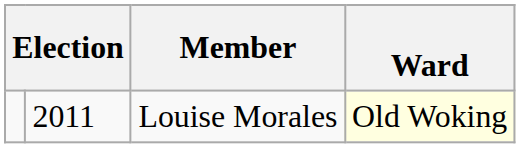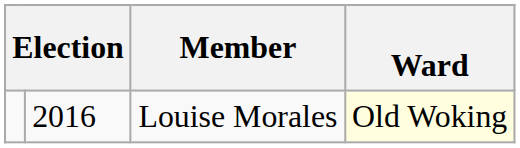(64, 116) 2011 -> (64, 116) 2016
